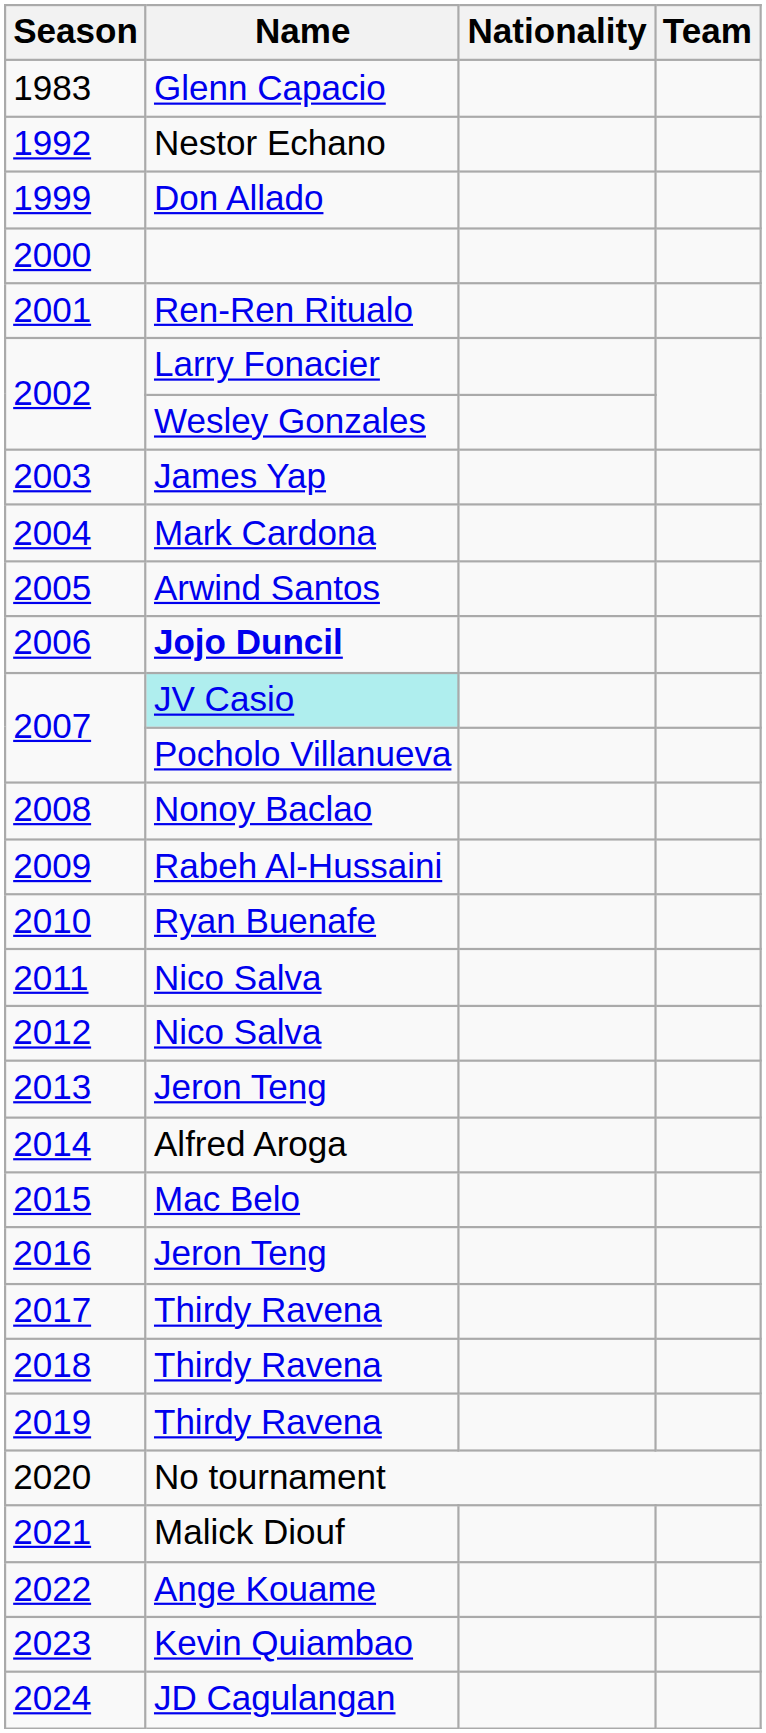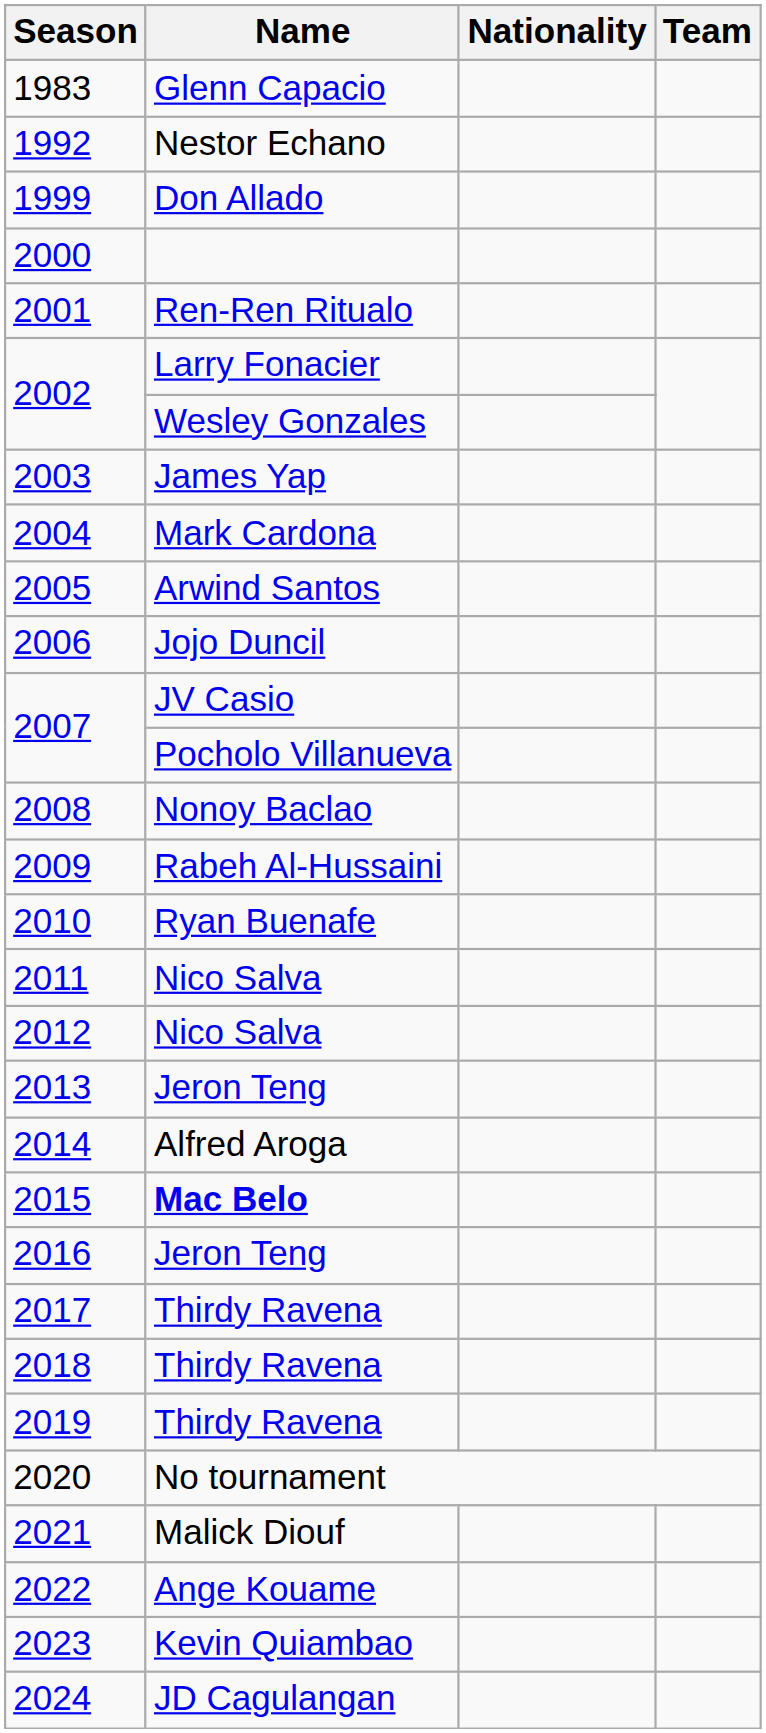(248, 643) bold -> (240, 643) normal
(224, 699) paleturquoise background -> (224, 699) no background
(227, 1199) normal -> (231, 1199) bold
